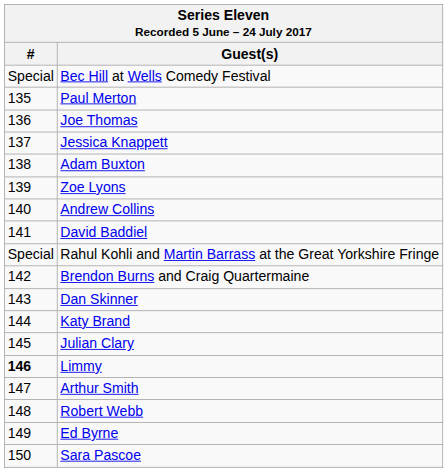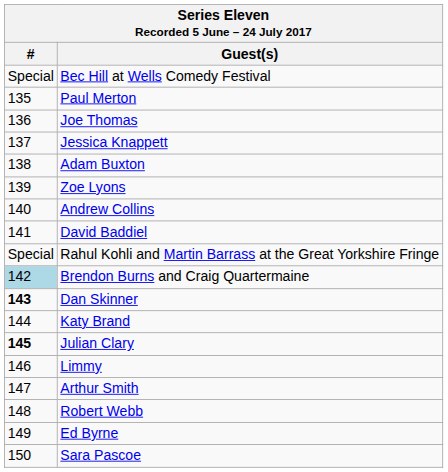(19, 277) no background -> (19, 277) lightblue background
(19, 299) normal -> (19, 299) bold
(19, 344) normal -> (19, 344) bold
(19, 366) bold -> (19, 366) normal
